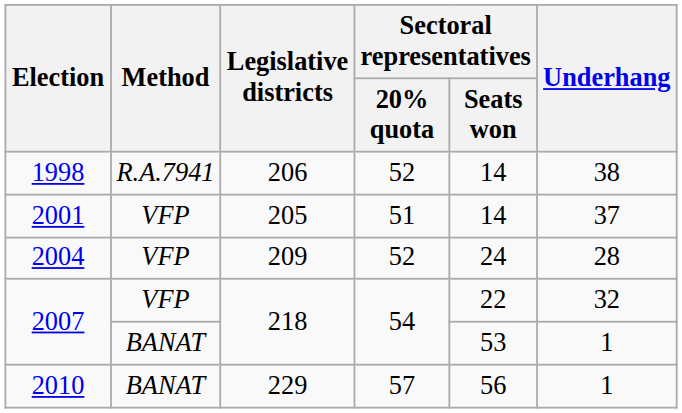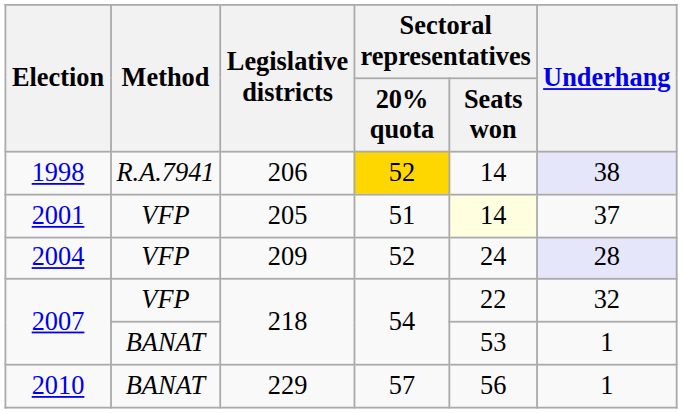(402, 172) no background -> (402, 172) gold background
(607, 172) no background -> (607, 172) lavender background
(493, 214) no background -> (493, 214) lightyellow background
(607, 257) no background -> (607, 257) lavender background
